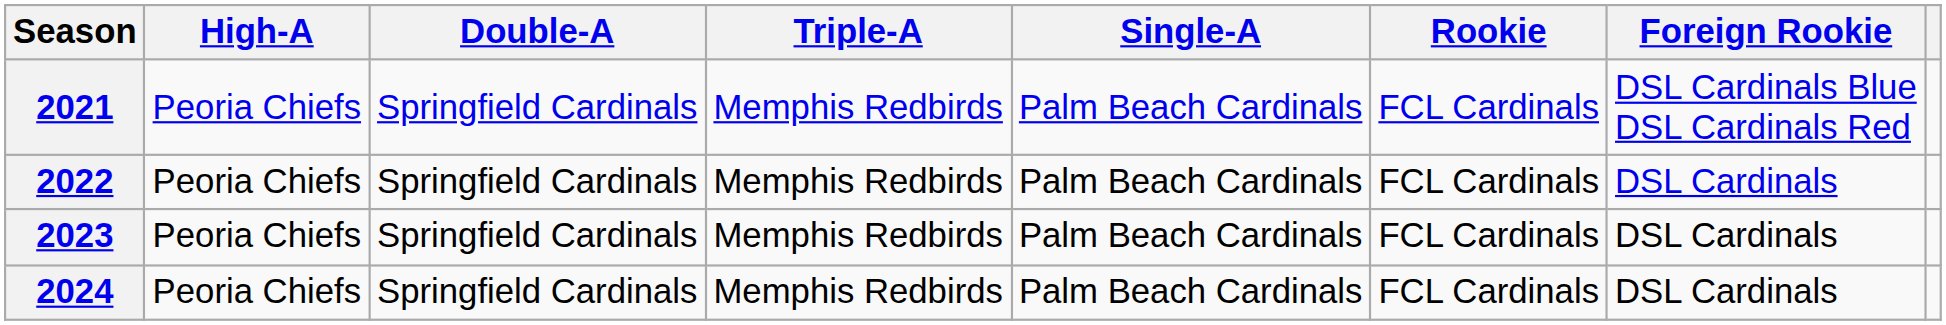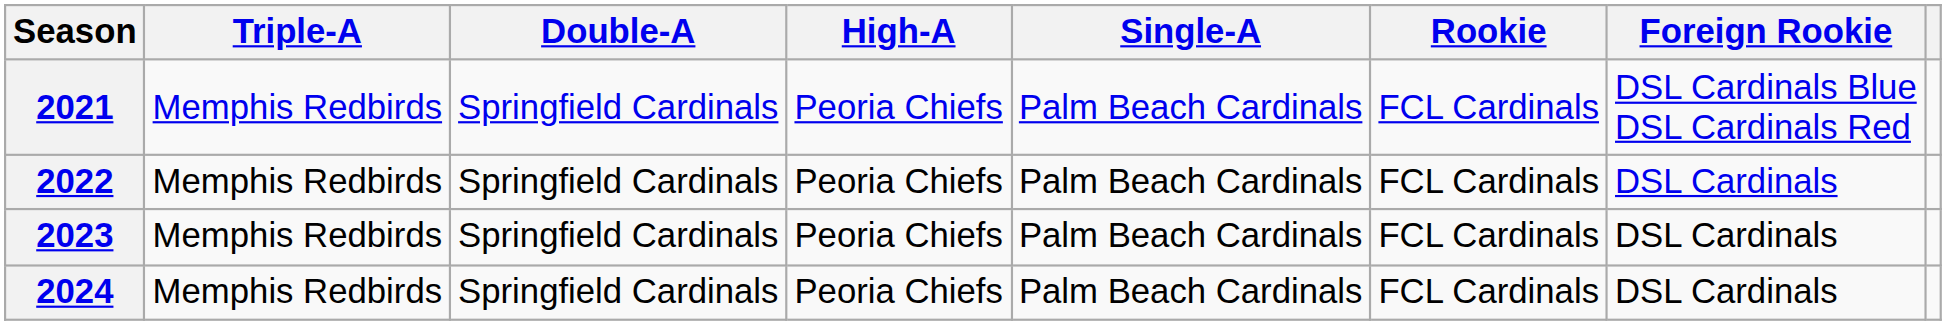columns swapped: (858, 32) <-> (257, 32)
